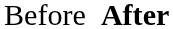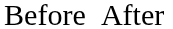(135, 15) bold -> (133, 15) normal
